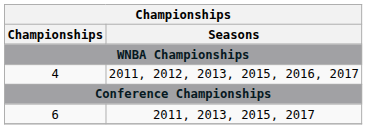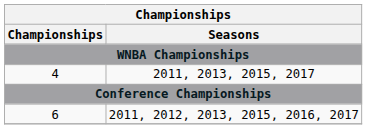(234, 74) 2011, 2012, 2013, 2015, 2016, 2017 -> (234, 74) 2011, 2013, 2015, 2017
(234, 114) 2011, 2013, 2015, 2017 -> (234, 114) 2011, 2012, 2013, 2015, 2016, 2017
